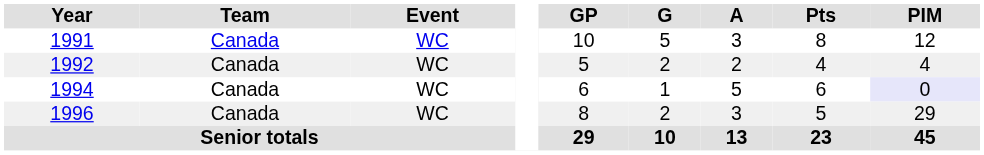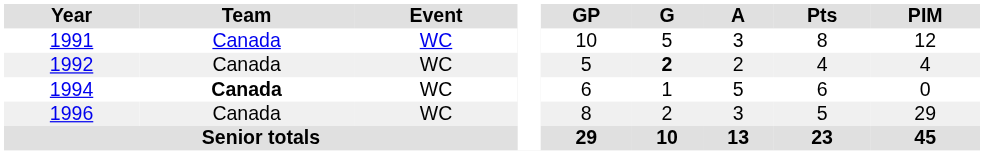(665, 64) normal -> (667, 64) bold
(245, 89) normal -> (247, 89) bold
(925, 89) lavender background -> (925, 89) no background
